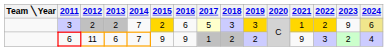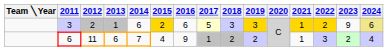(116, 25) 2 -> (116, 25) 1
(139, 25) 7 -> (139, 25) 6
(162, 39) 9 -> (162, 39) 4
(302, 39) 9 -> (302, 39) 1
